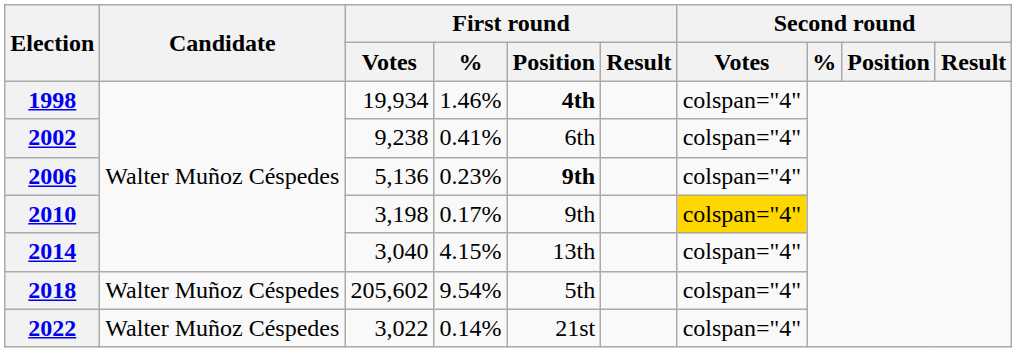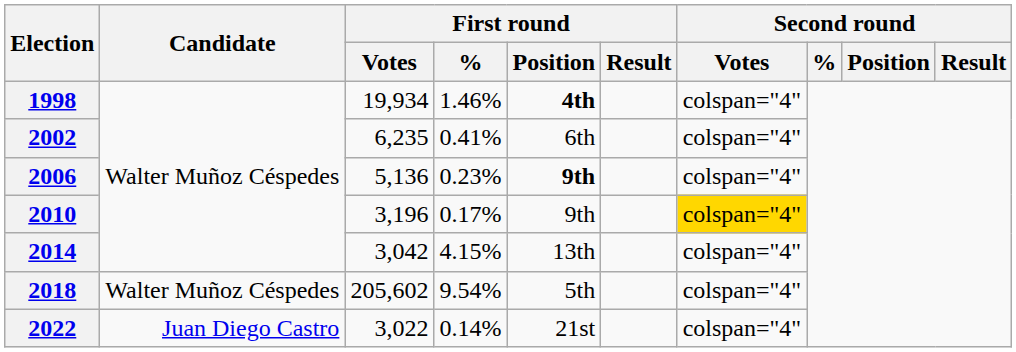(401, 137) 9,238 -> (401, 137) 6,235
(401, 213) 3,198 -> (401, 213) 3,196
(401, 251) 3,040 -> (401, 251) 3,042
(222, 328) Walter Muñoz Céspedes -> (251, 328) Juan Diego Castro
